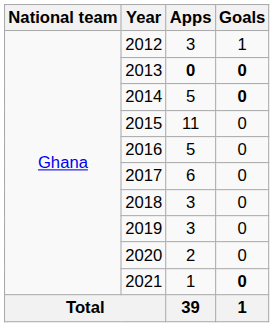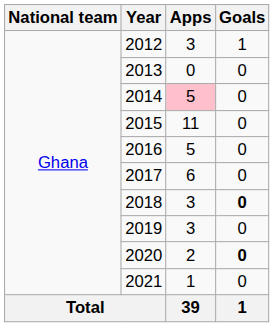(191, 70) bold -> (191, 70) normal
(242, 70) bold -> (242, 70) normal
(191, 96) no background -> (191, 96) pink background
(242, 96) bold -> (242, 96) normal
(242, 202) normal -> (242, 202) bold
(242, 255) normal -> (242, 255) bold
(242, 281) bold -> (242, 281) normal
